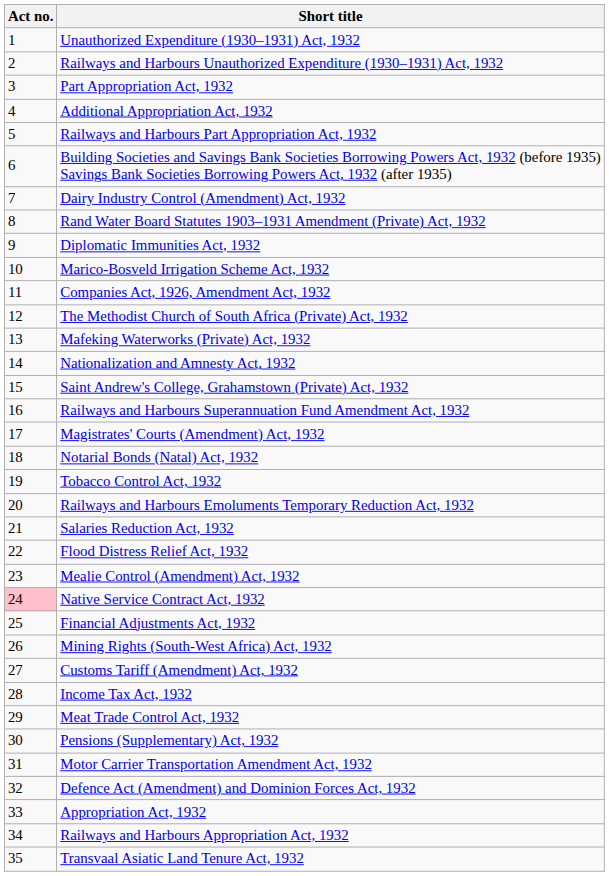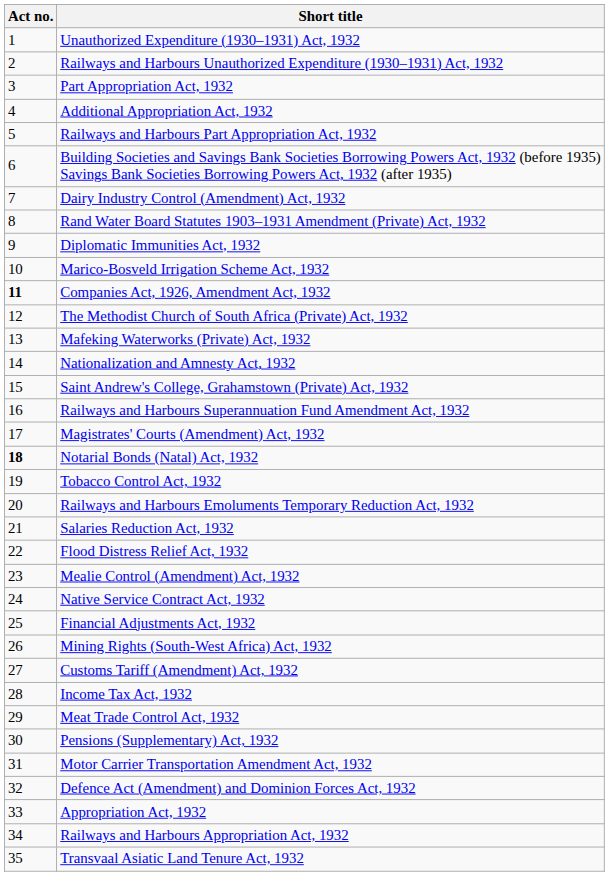(15, 292) normal -> (15, 292) bold
(15, 457) normal -> (15, 457) bold
(15, 599) pink background -> (15, 599) no background
